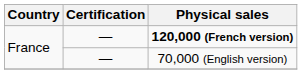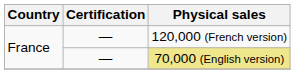(222, 36) bold -> (219, 36) normal
(222, 58) no background -> (219, 58) khaki background
